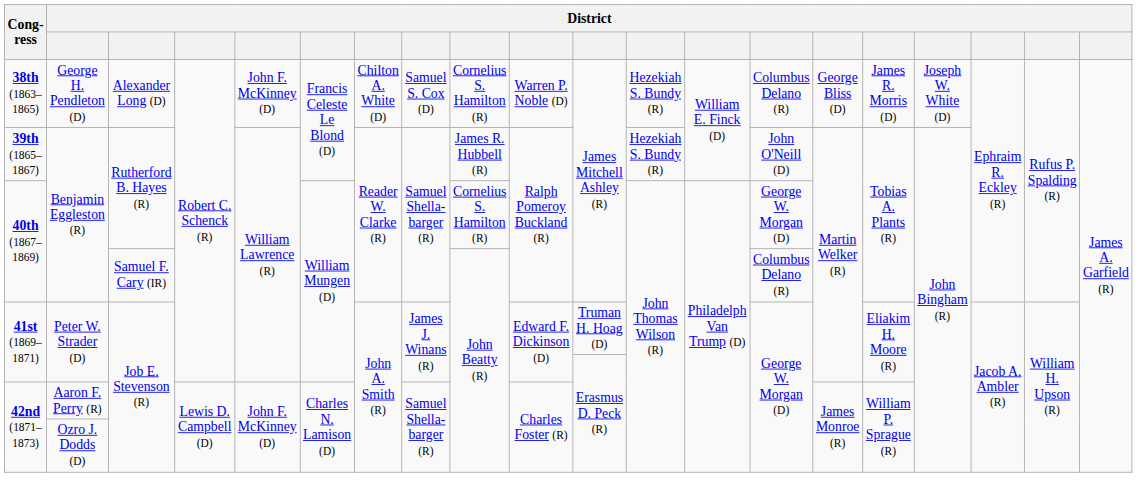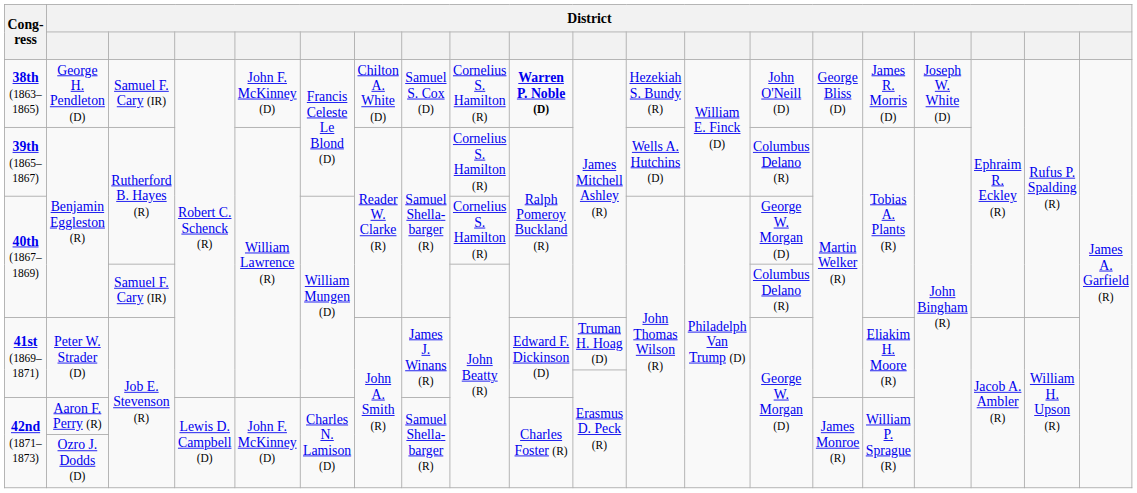(141, 93) Alexander Long (D) -> (141, 93) Samuel F. Cary (IR)
(541, 93) normal -> (541, 93) bold
(781, 93) Columbus Delano (R) -> (781, 93) John O'Neill (D)
(480, 154) James R. Hubbell (R) -> (480, 161) Cornelius S. Hamilton (R)
(655, 154) Hezekiah S. Bundy (R) -> (655, 161) Wells A. Hutchins (D)
(781, 154) John O'Neill (D) -> (781, 161) Columbus Delano (R)
